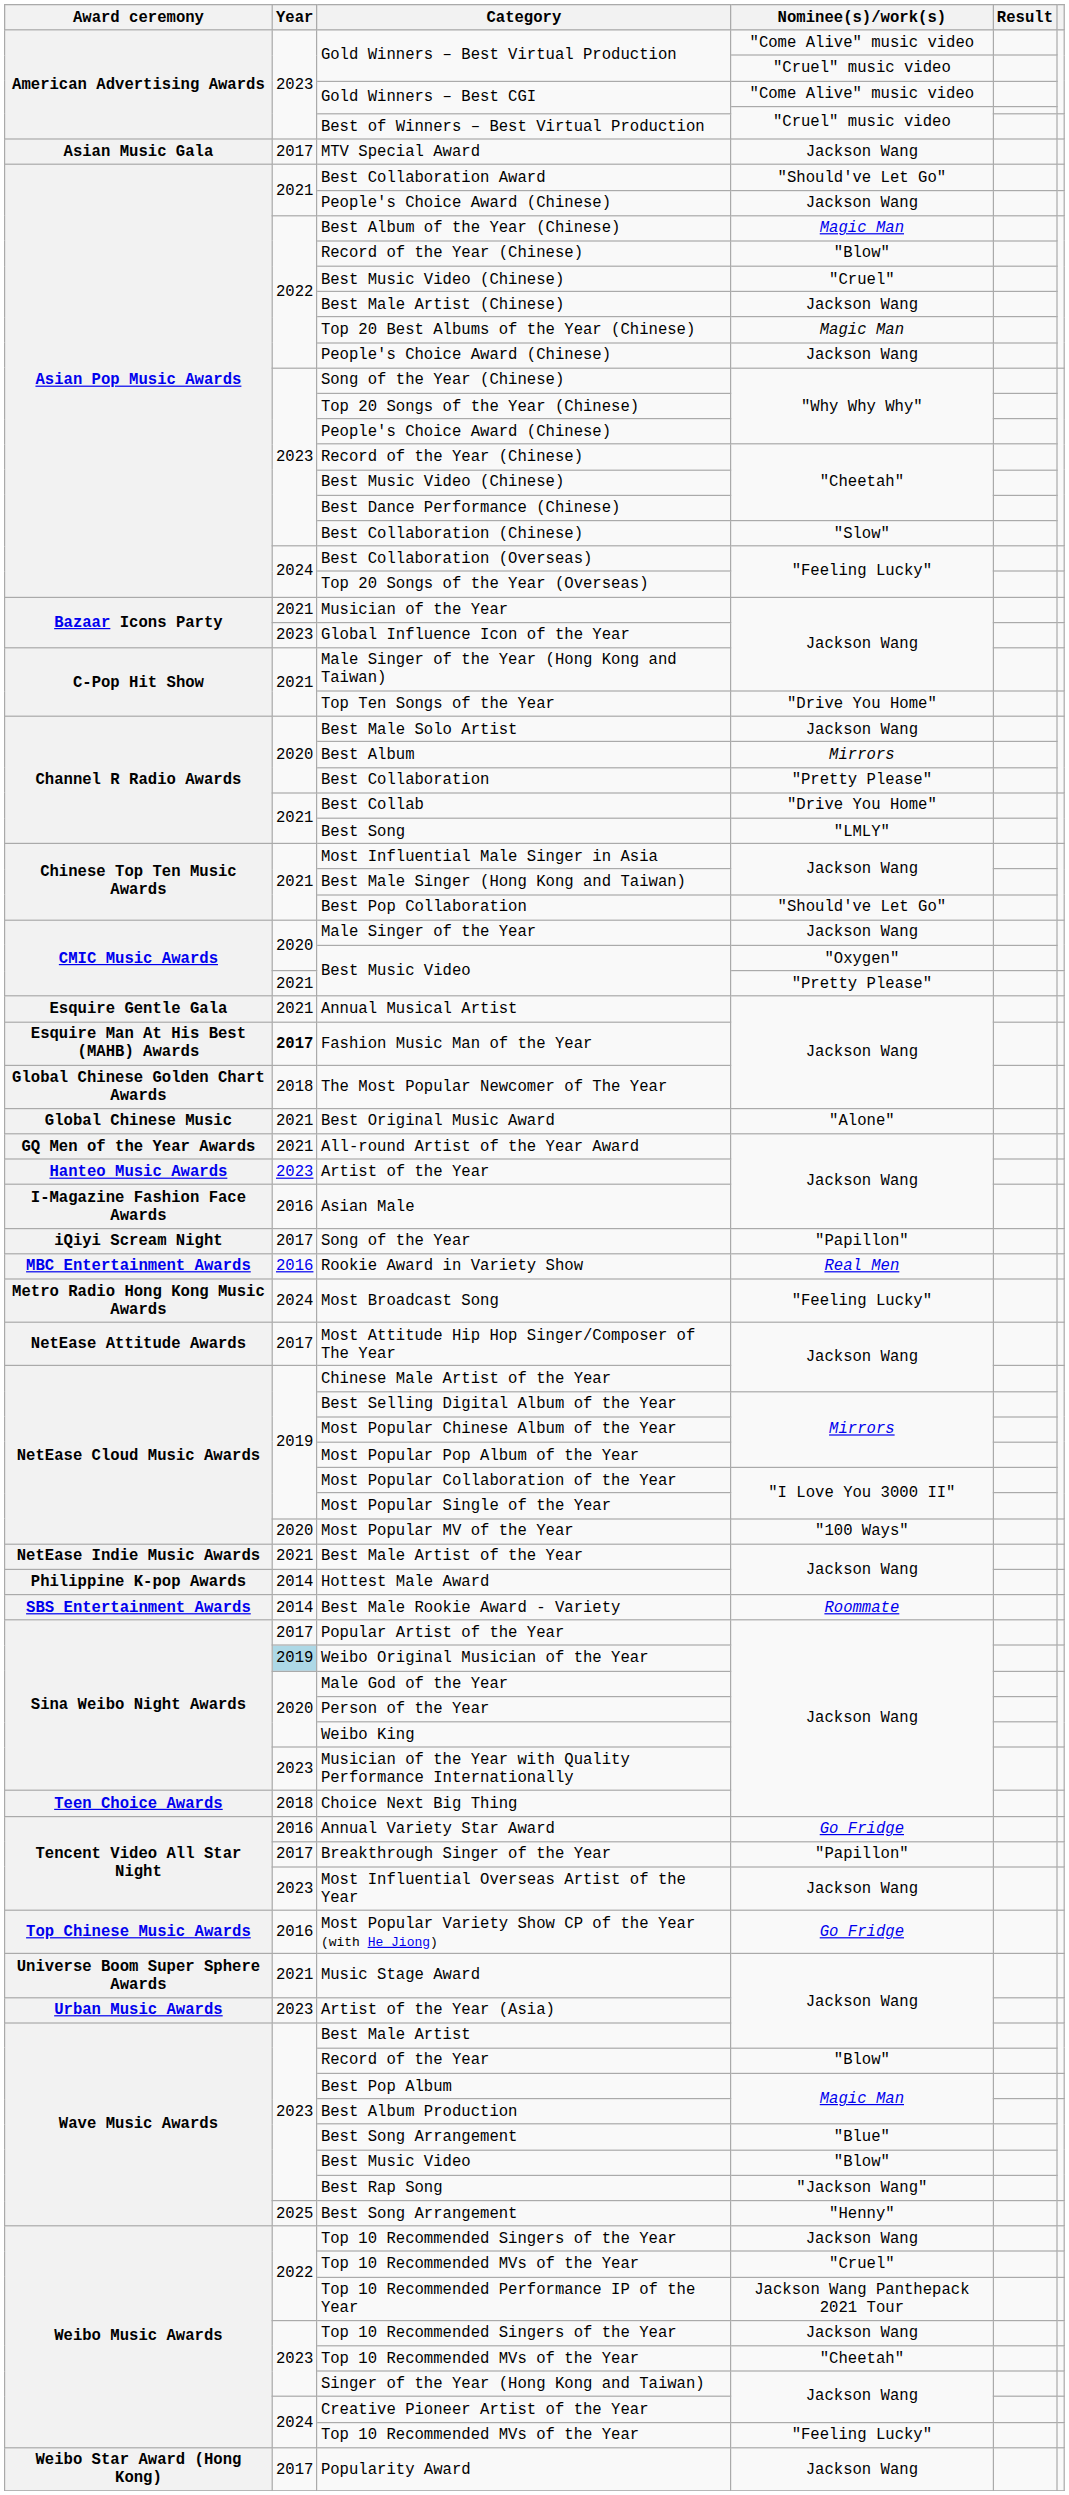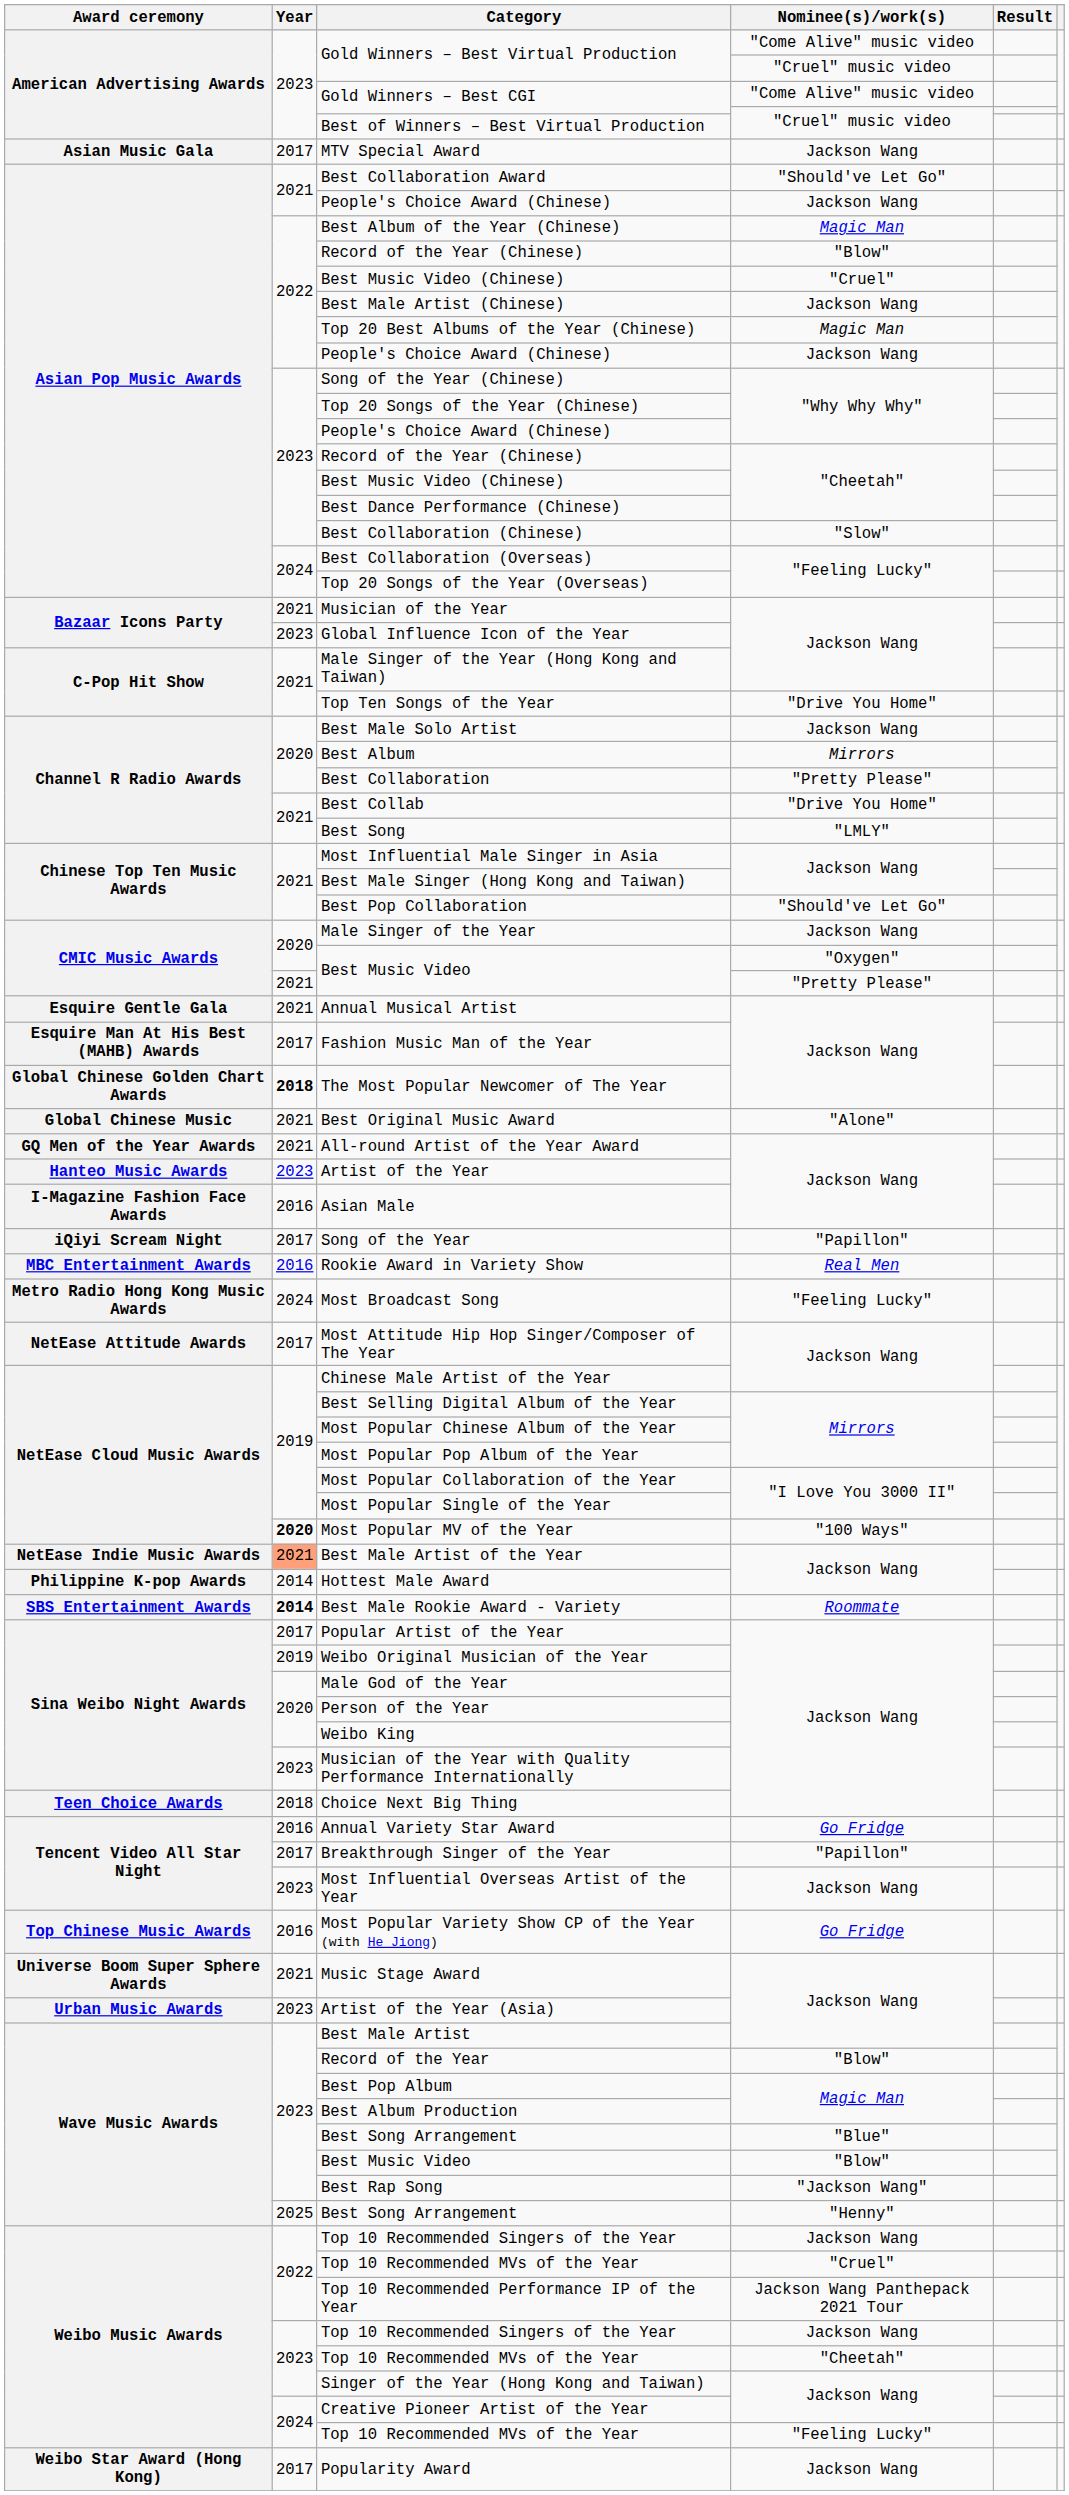(295, 1043) bold -> (295, 1043) normal
(295, 1087) normal -> (295, 1087) bold
(295, 1531) normal -> (295, 1531) bold
(295, 1557) no background -> (295, 1557) lightsalmon background
(295, 1607) normal -> (295, 1607) bold
(295, 1658) lightblue background -> (295, 1658) no background
